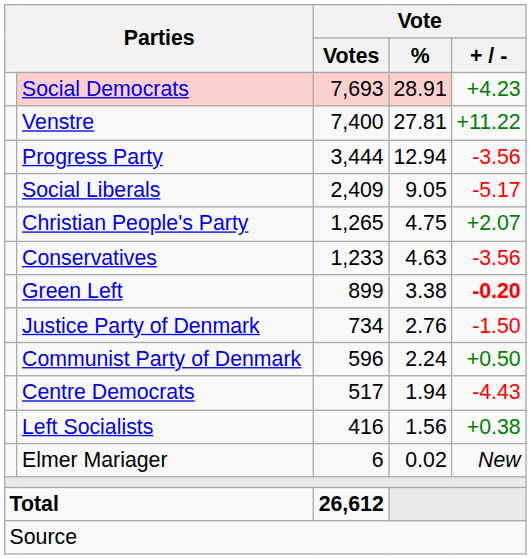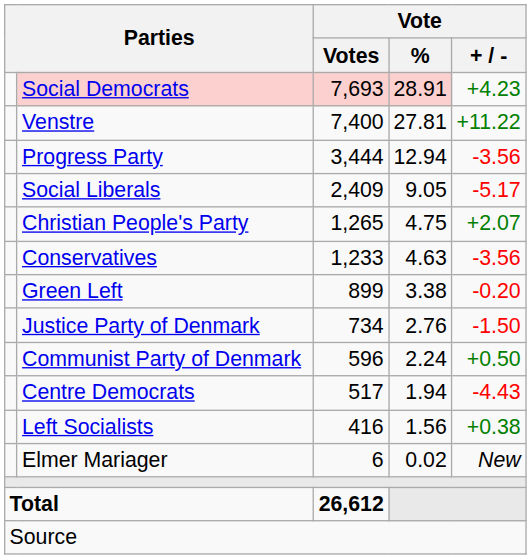(496, 291) bold -> (496, 291) normal
